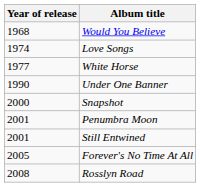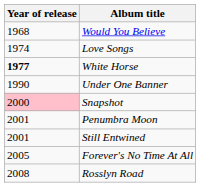(18, 66) normal -> (18, 66) bold
(18, 102) no background -> (18, 102) pink background
